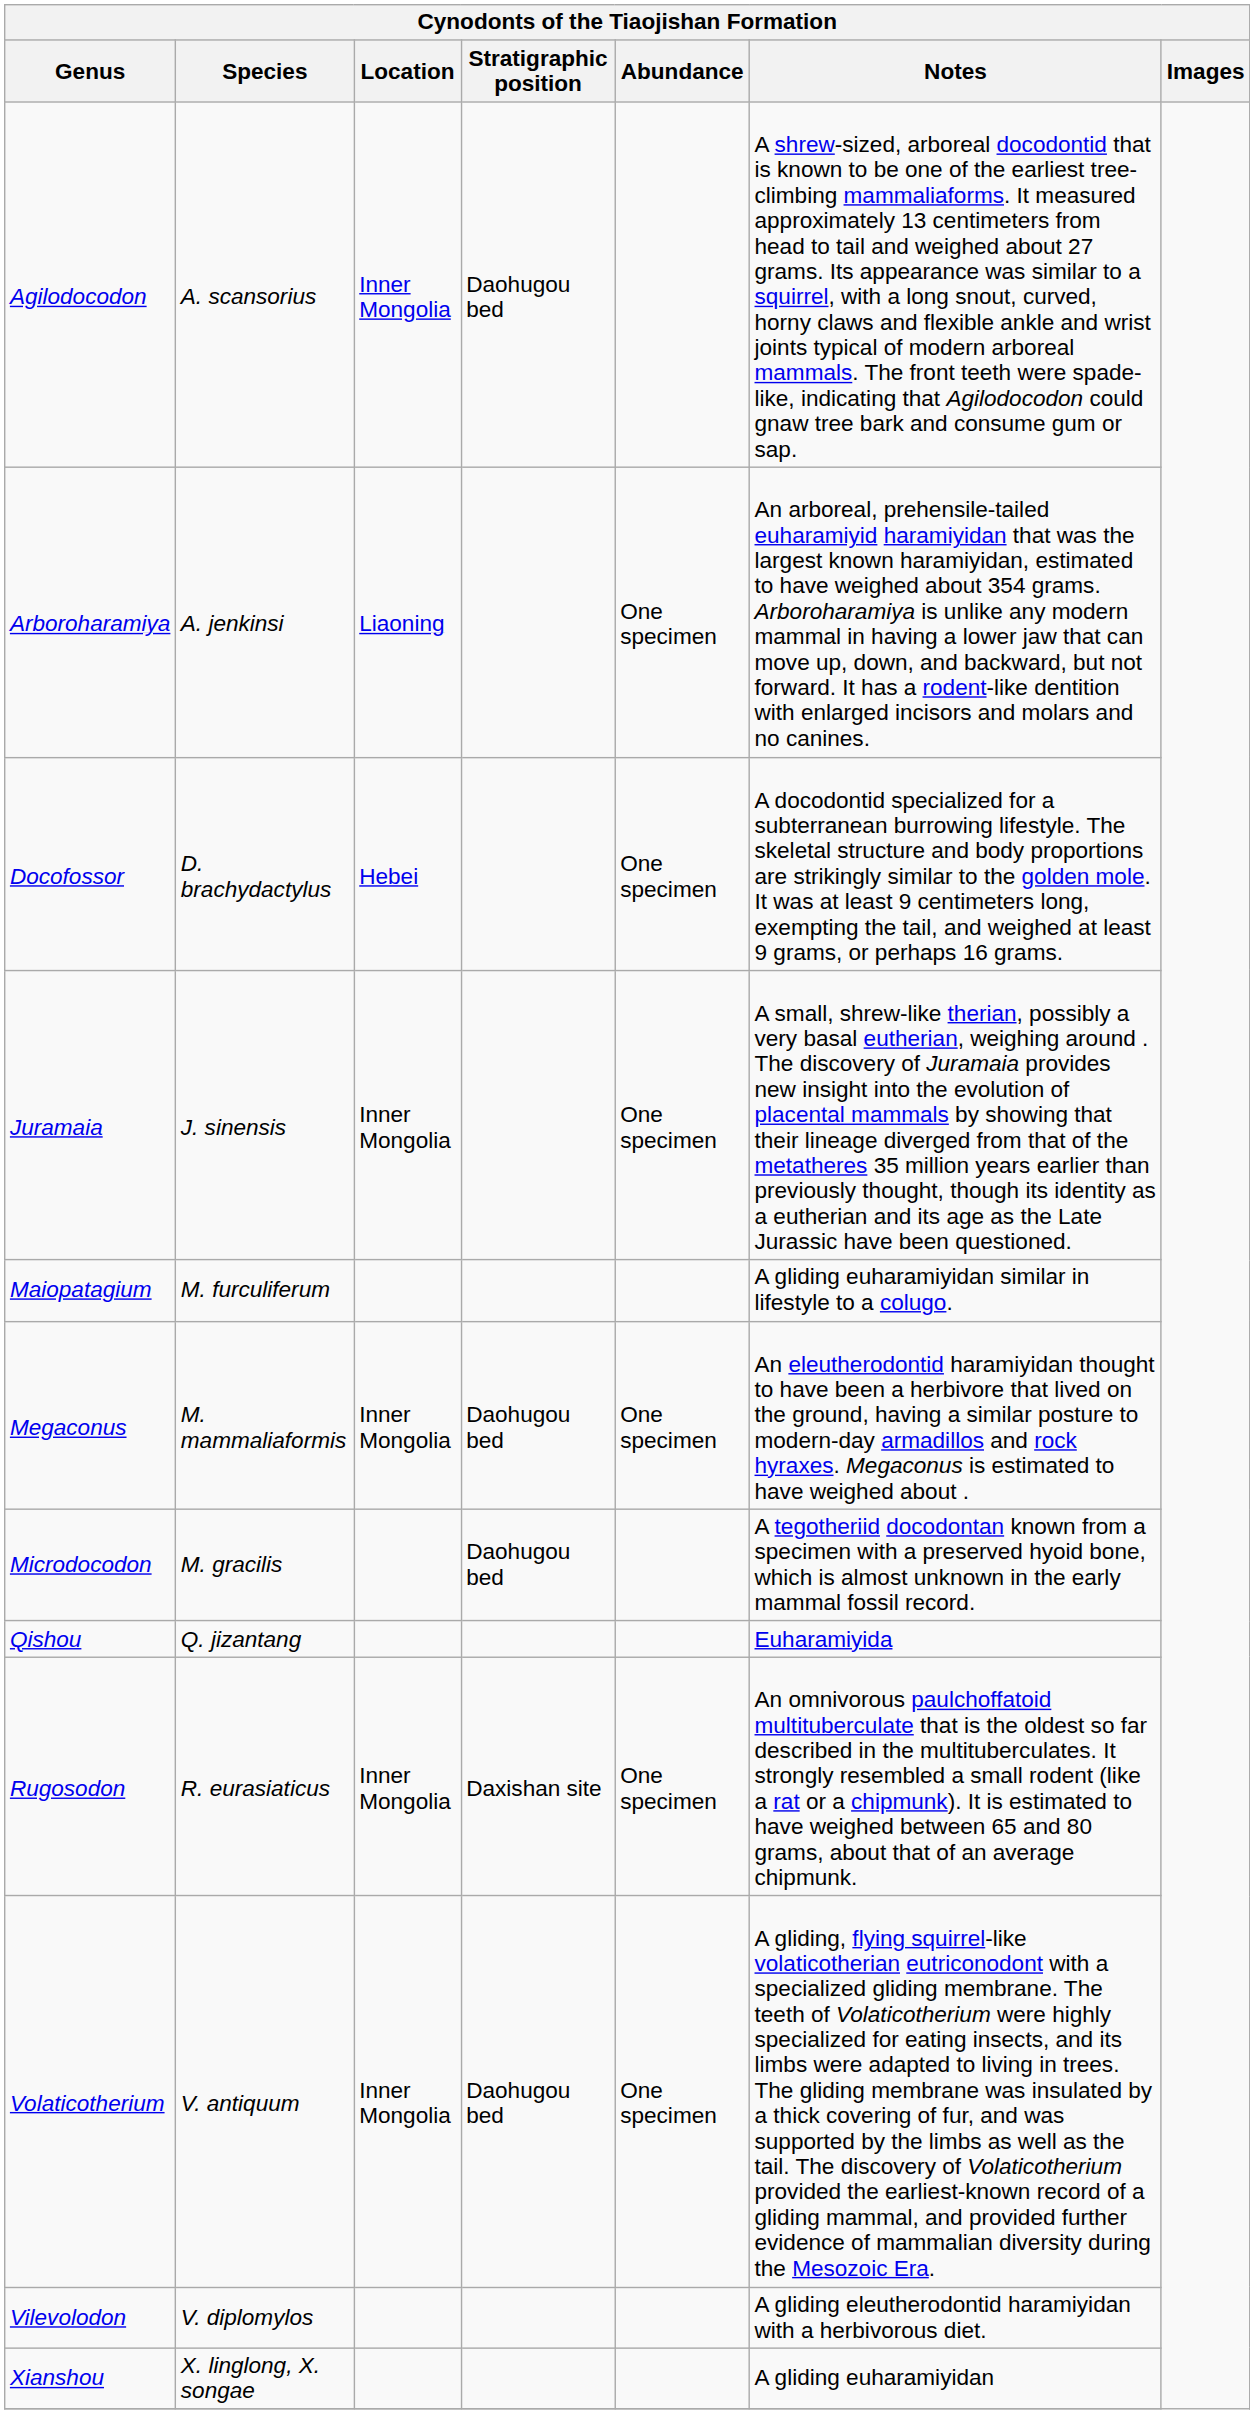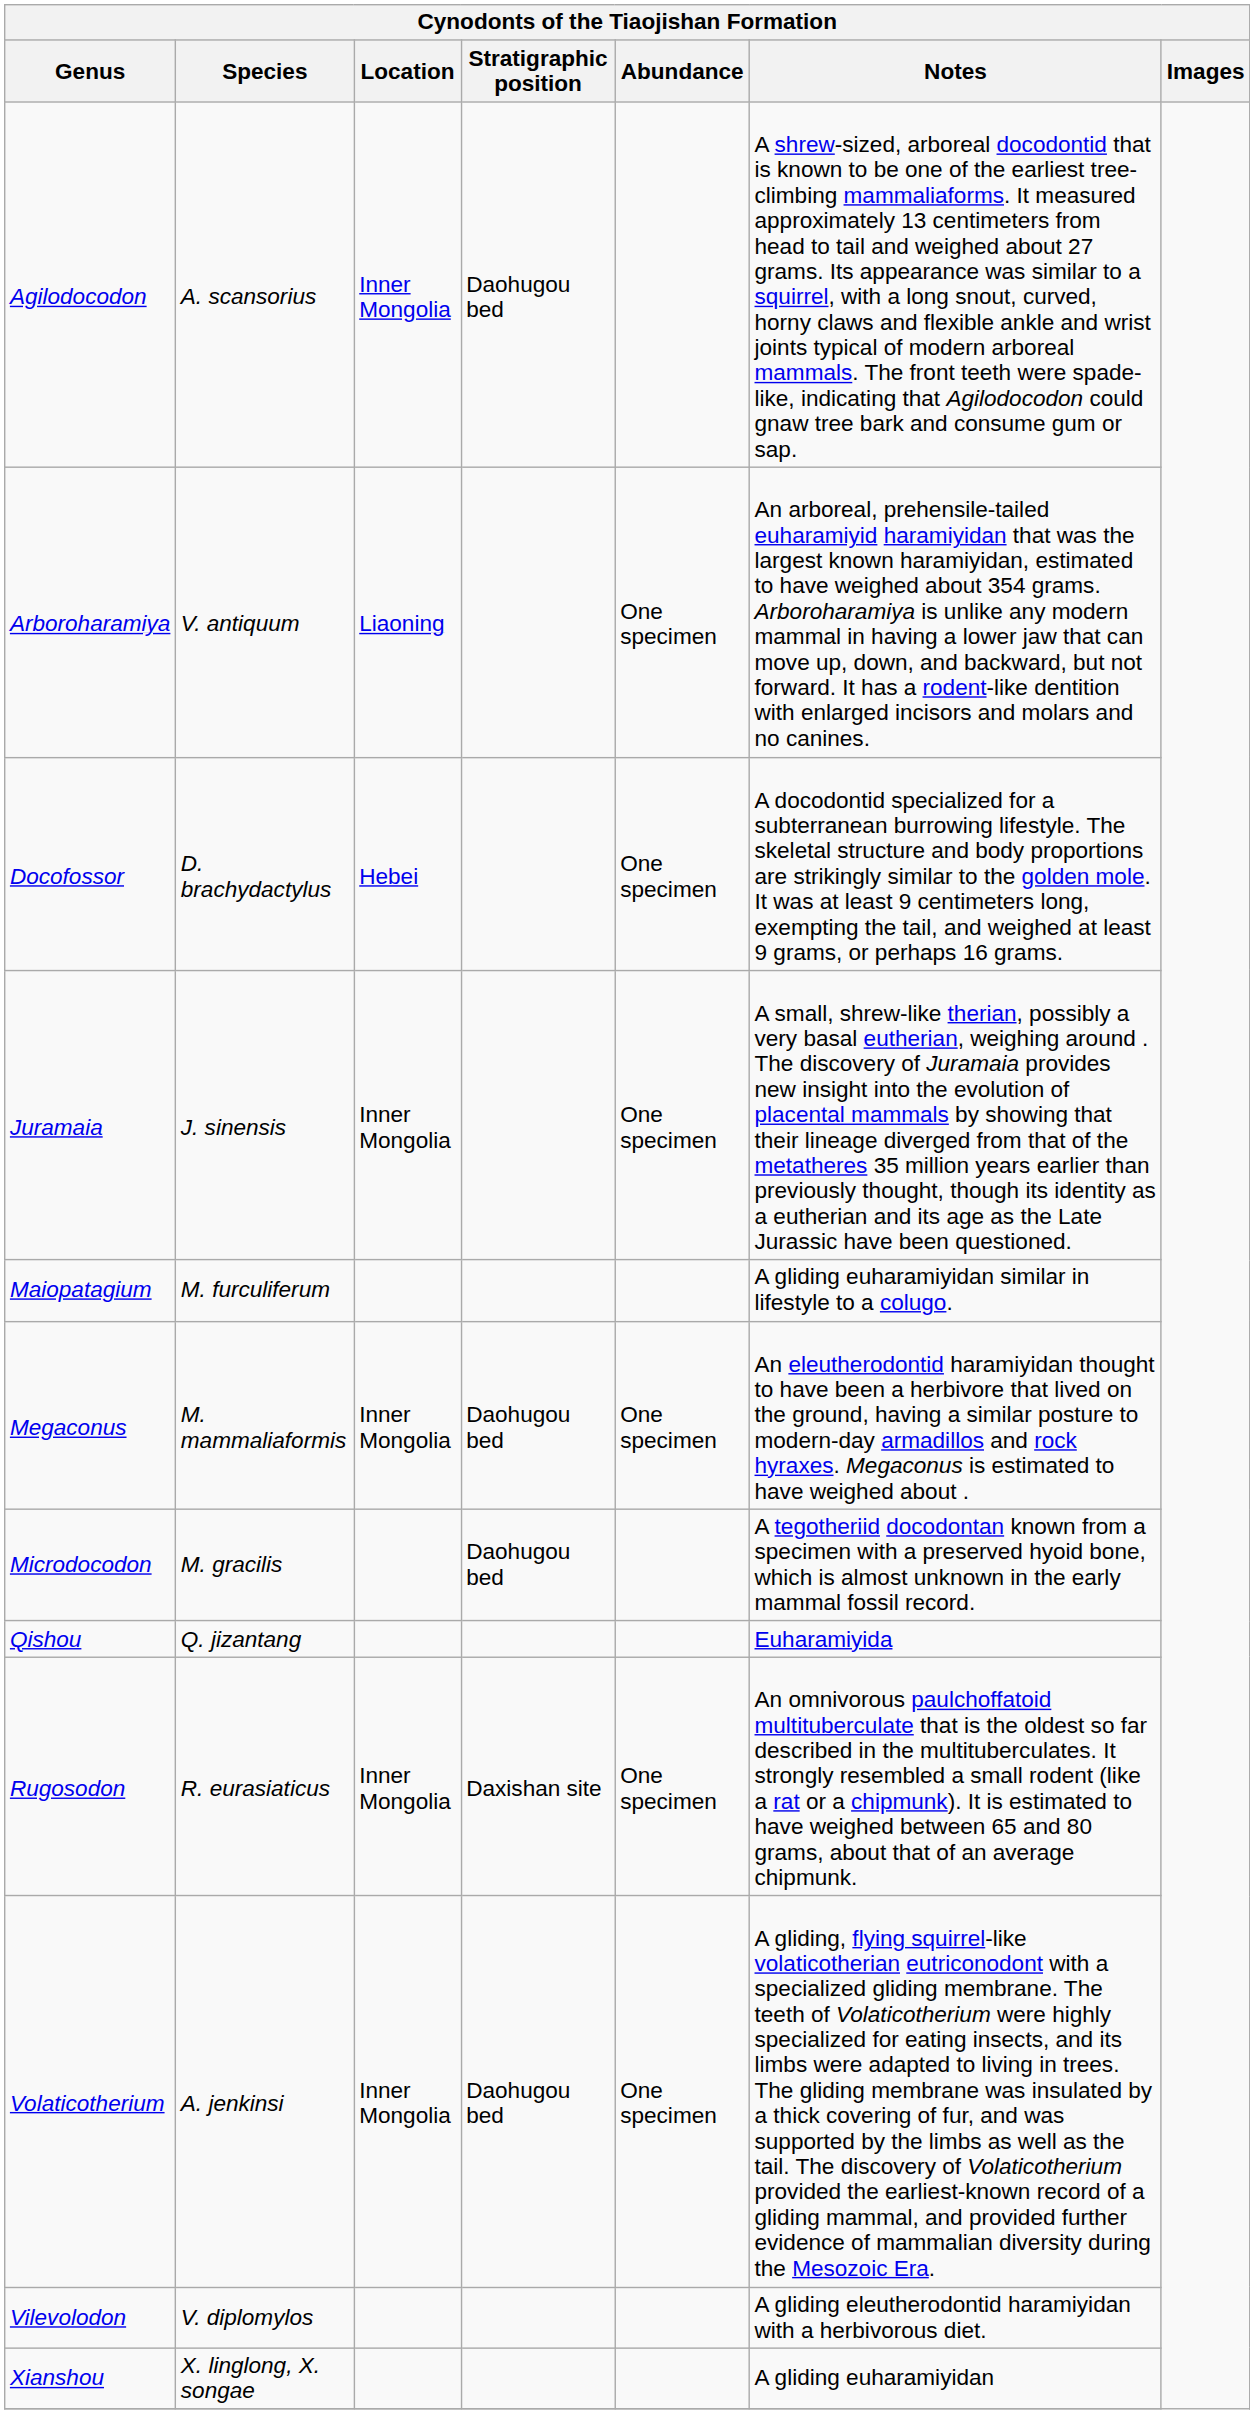(232, 624) A. jenkinsi -> (240, 624) V. antiquum
(240, 2103) V. antiquum -> (232, 2103) A. jenkinsi
